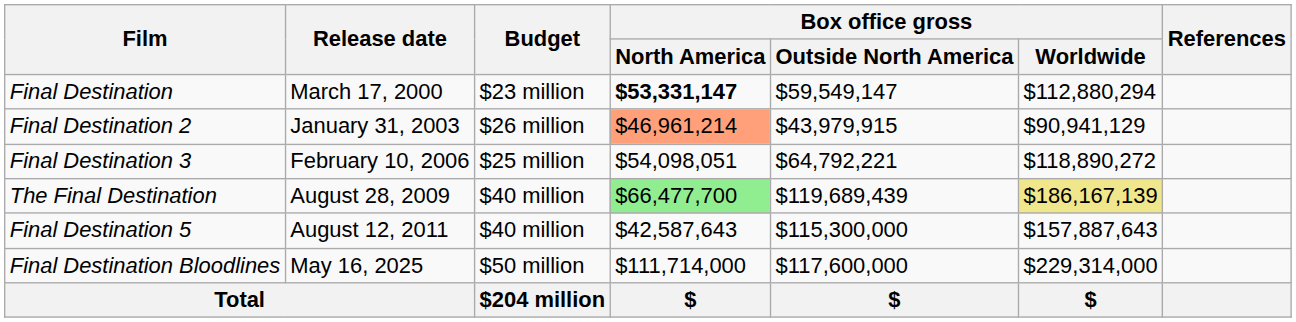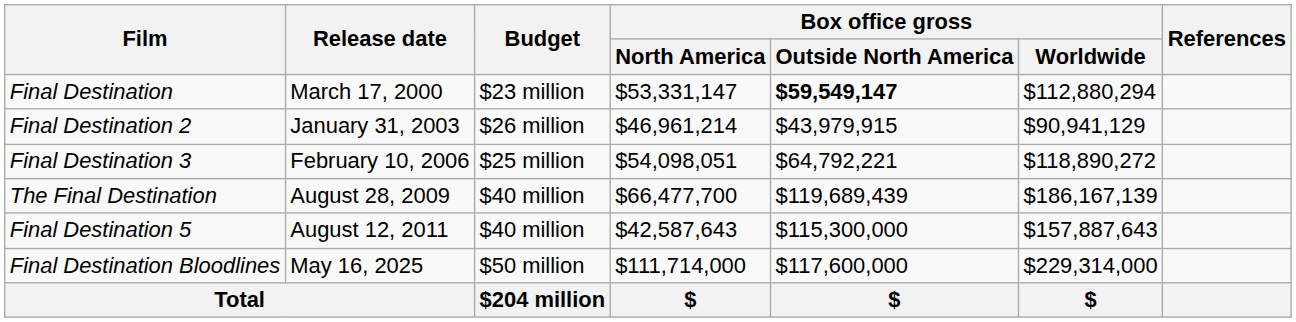(676, 91) bold -> (676, 91) normal
(836, 91) normal -> (836, 91) bold
(676, 126) lightsalmon background -> (676, 126) no background
(676, 195) lightgreen background -> (676, 195) no background
(1091, 195) khaki background -> (1091, 195) no background
